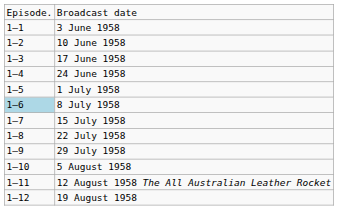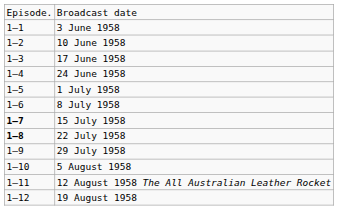(15, 105) lightblue background -> (15, 105) no background
(15, 120) normal -> (15, 120) bold
(15, 136) normal -> (15, 136) bold
